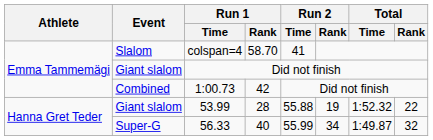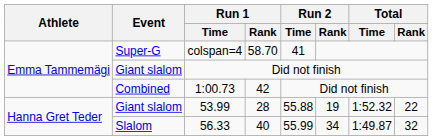(134, 51) Slalom -> (138, 51) Super-G
(138, 126) Super-G -> (134, 126) Slalom
